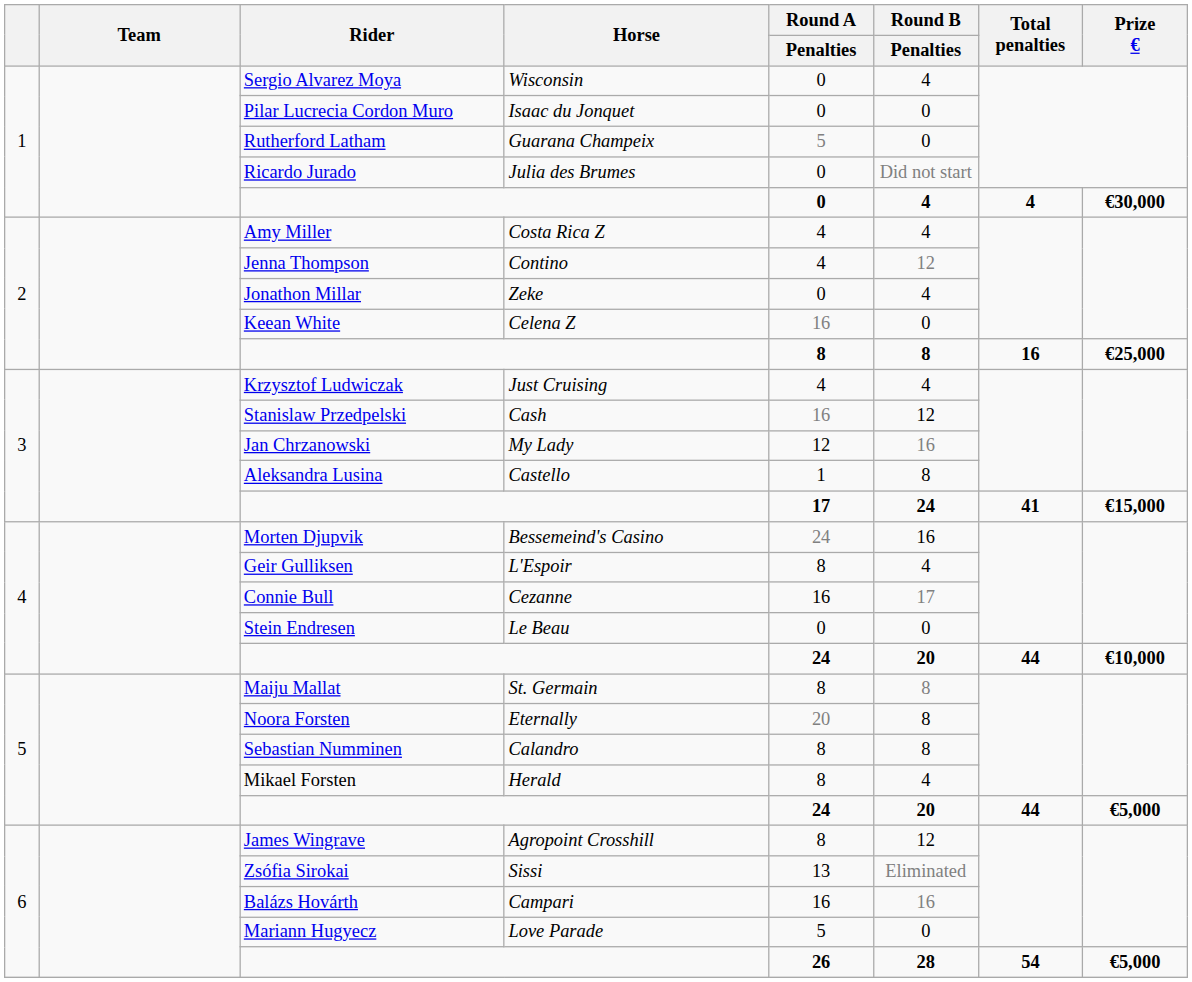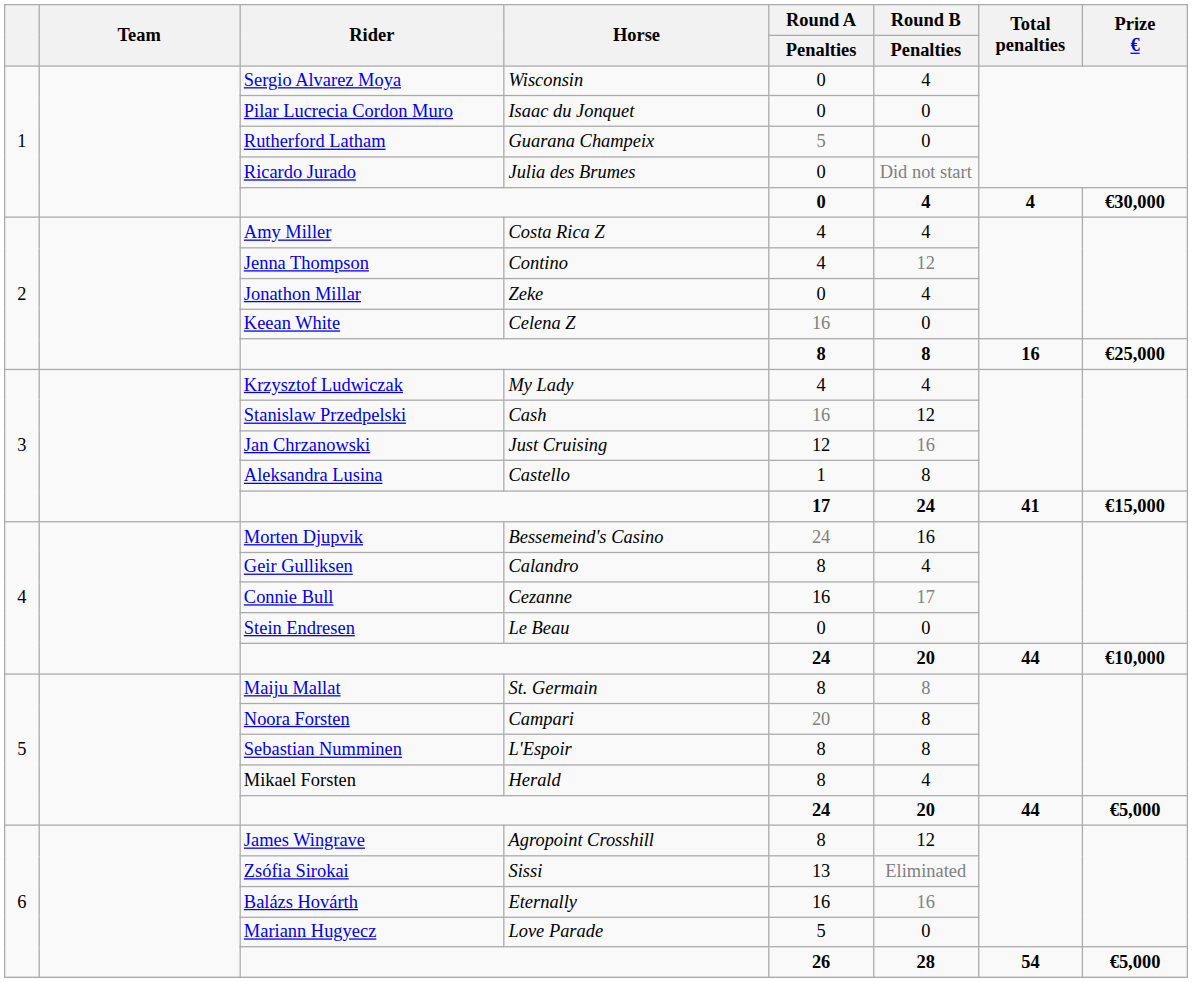(558, 384) Just Cruising -> (541, 384) My Lady
(541, 445) My Lady -> (558, 445) Just Cruising
(540, 567) L'Espoir -> (543, 567) Calandro
(543, 719) Eternally -> (541, 719) Campari
(543, 749) Calandro -> (540, 749) L'Espoir
(541, 901) Campari -> (543, 901) Eternally
